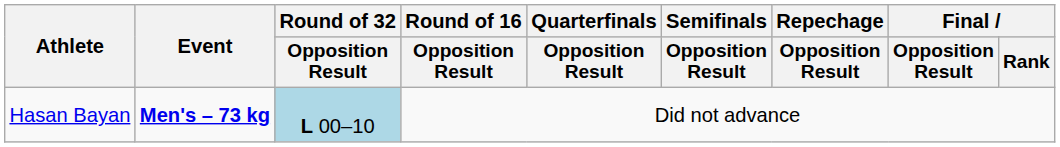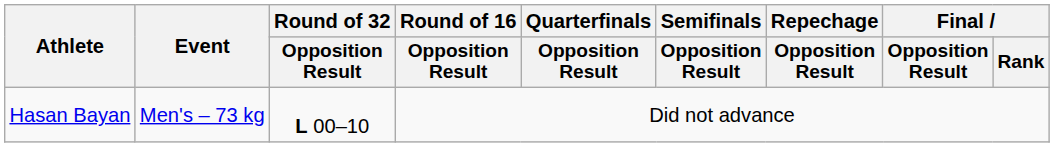(205, 115) bold -> (202, 115) normal
(338, 126) lightblue background -> (332, 126) no background
